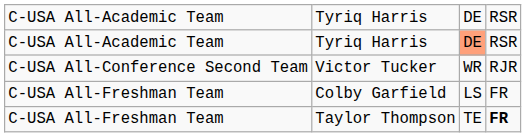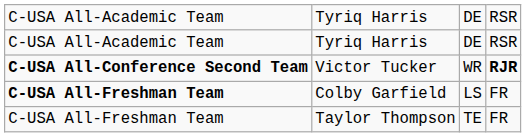(473, 43) lightsalmon background -> (473, 43) no background
(158, 68) normal -> (158, 68) bold
(503, 68) normal -> (503, 68) bold
(116, 94) normal -> (116, 94) bold
(499, 119) bold -> (499, 119) normal
